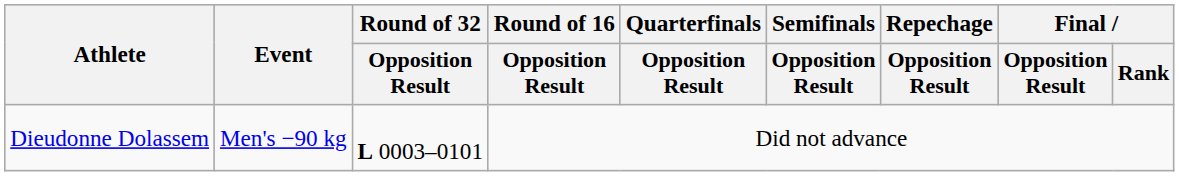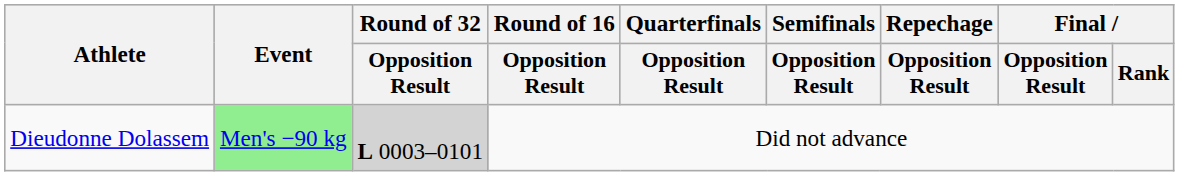(283, 137) no background -> (283, 137) lightgreen background
(420, 151) no background -> (420, 151) lightgrey background
